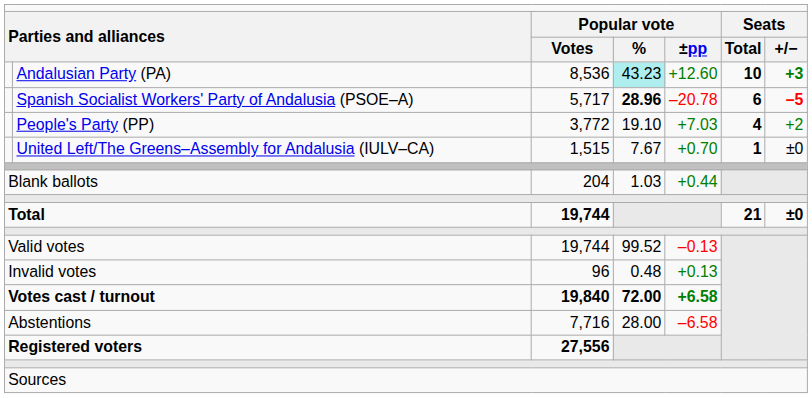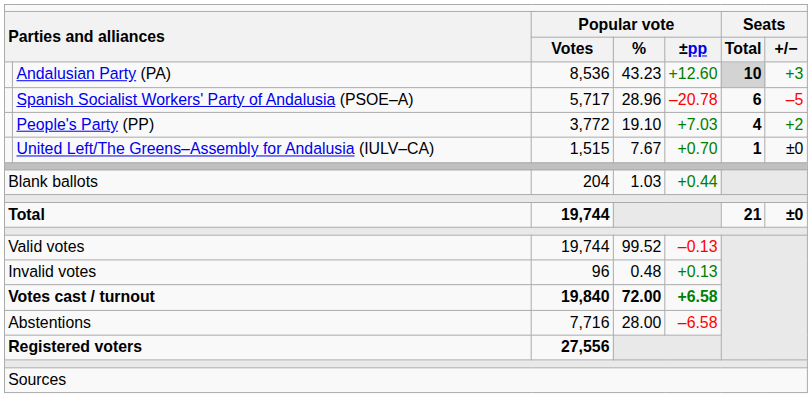(641, 74) paleturquoise background -> (641, 74) no background
(753, 74) no background -> (753, 74) lightgrey background
(794, 74) bold -> (794, 74) normal
(641, 99) bold -> (641, 99) normal
(795, 99) bold -> (795, 99) normal
